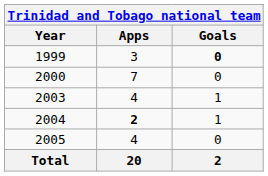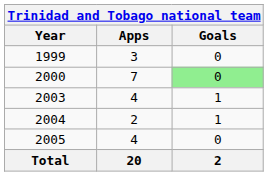(218, 56) bold -> (218, 56) normal
(218, 77) no background -> (218, 77) lightgreen background
(134, 119) bold -> (134, 119) normal
